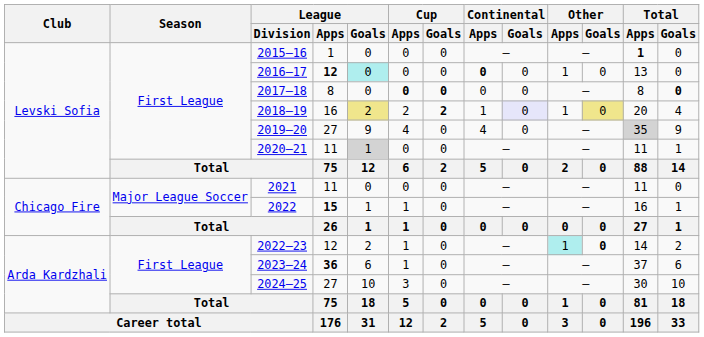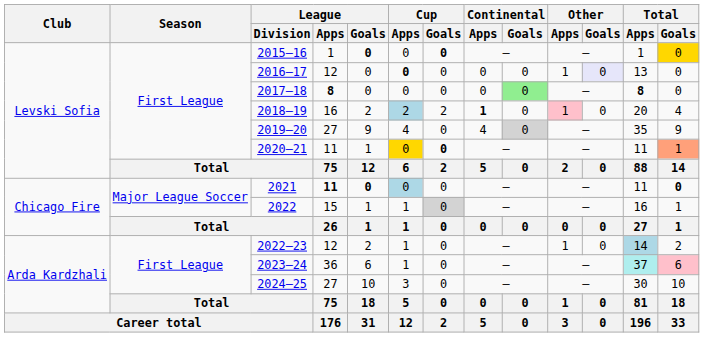(368, 53) normal -> (368, 53) bold
(444, 53) normal -> (444, 53) bold
(641, 53) bold -> (641, 53) normal
(678, 53) no background -> (678, 53) gold background
(330, 72) bold -> (330, 72) normal
(368, 72) paleturquoise background -> (368, 72) no background
(406, 72) normal -> (406, 72) bold
(483, 72) bold -> (483, 72) normal
(603, 72) no background -> (603, 72) lavender background
(330, 91) normal -> (330, 91) bold
(406, 91) bold -> (406, 91) normal
(444, 91) bold -> (444, 91) normal
(525, 91) no background -> (525, 91) lightgreen background
(641, 91) normal -> (641, 91) bold
(678, 91) bold -> (678, 91) normal
(368, 110) khaki background -> (368, 110) no background
(406, 110) no background -> (406, 110) lightblue background
(444, 110) bold -> (444, 110) normal
(483, 110) normal -> (483, 110) bold
(525, 110) lavender background -> (525, 110) no background
(565, 110) no background -> (565, 110) pink background
(603, 110) khaki background -> (603, 110) no background
(525, 130) no background -> (525, 130) lightgrey background
(641, 130) lightgrey background -> (641, 130) no background
(368, 149) lightgrey background -> (368, 149) no background
(406, 149) no background -> (406, 149) gold background
(444, 149) normal -> (444, 149) bold
(678, 149) no background -> (678, 149) lightsalmon background
(330, 188) normal -> (330, 188) bold
(368, 188) normal -> (368, 188) bold
(406, 188) no background -> (406, 188) lightblue background
(678, 188) normal -> (678, 188) bold
(330, 207) bold -> (330, 207) normal
(444, 207) no background -> (444, 207) lightgrey background
(565, 245) paleturquoise background -> (565, 245) no background
(603, 245) bold -> (603, 245) normal
(641, 245) no background -> (641, 245) lightblue background
(330, 265) bold -> (330, 265) normal
(641, 265) no background -> (641, 265) paleturquoise background
(678, 265) no background -> (678, 265) pink background
